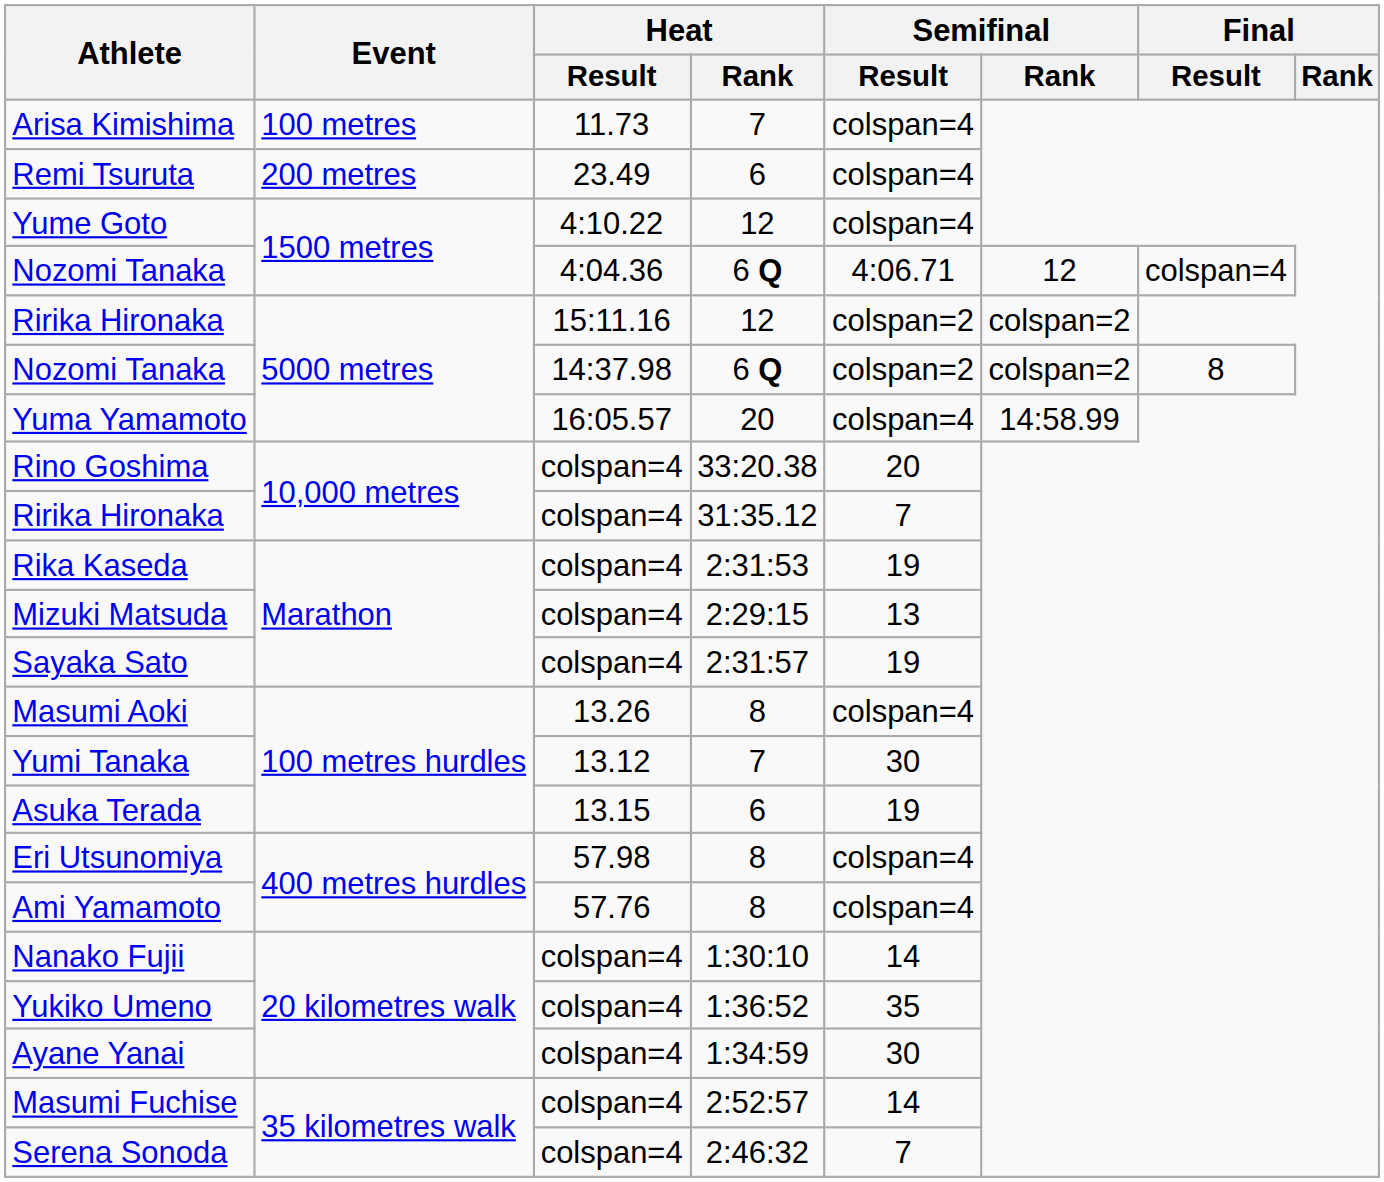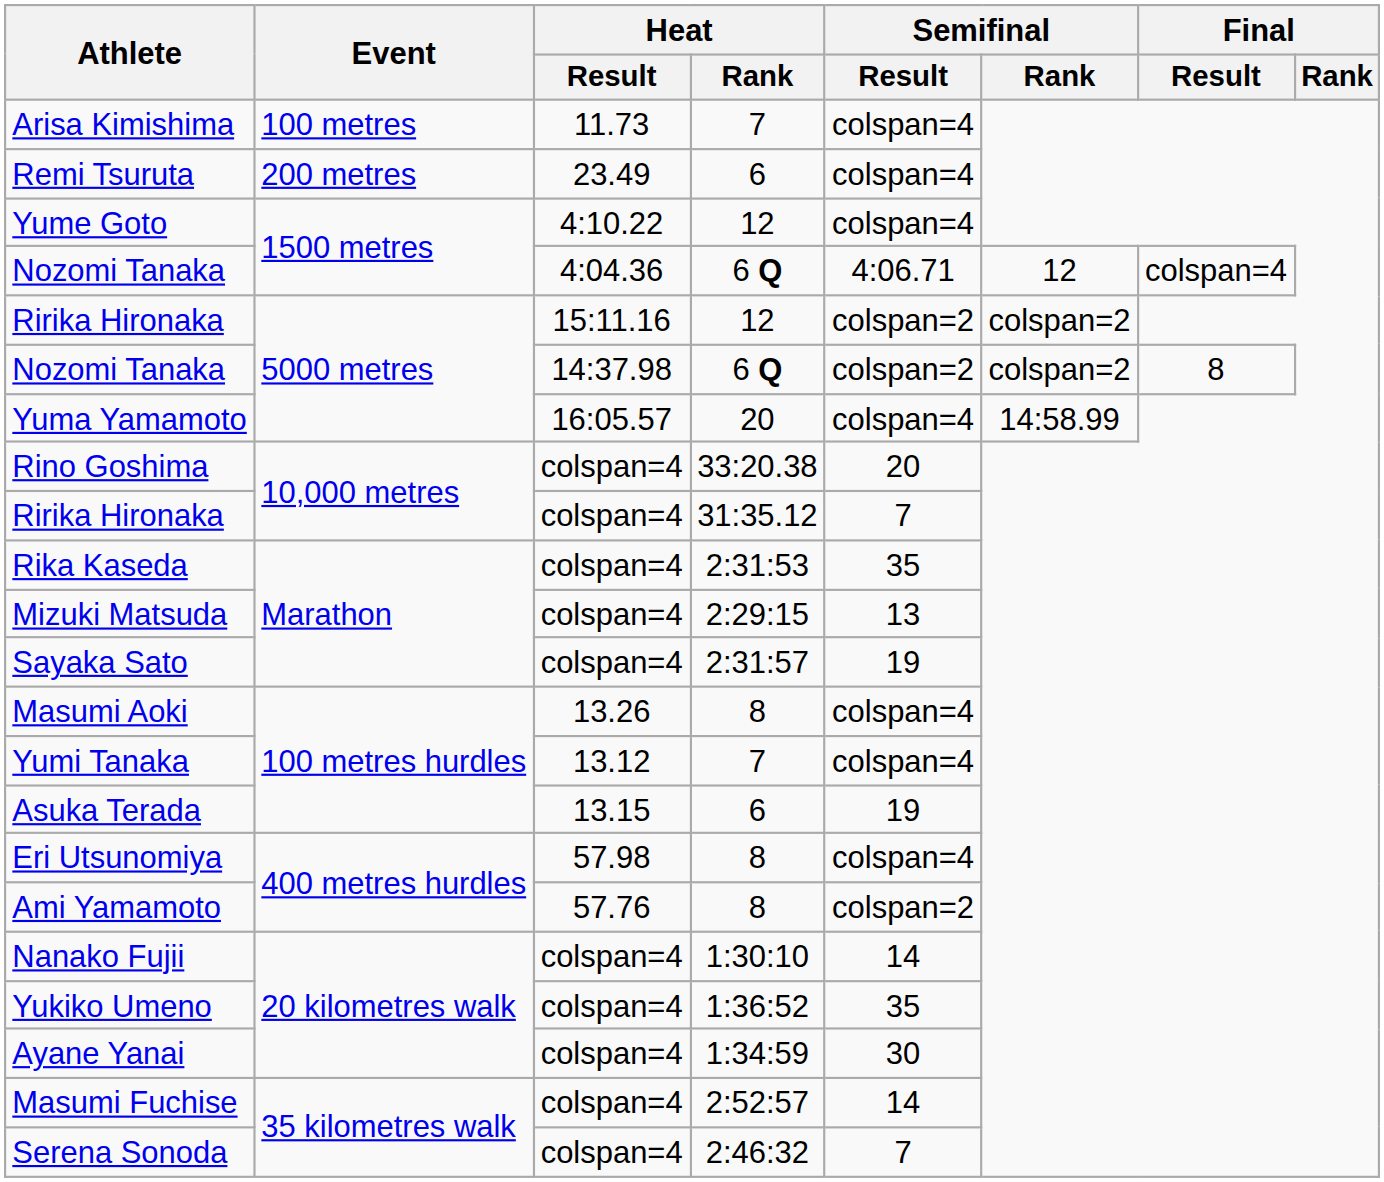(903, 565) 19 -> (903, 565) 35
(903, 761) 30 -> (903, 761) colspan=4
(903, 908) colspan=4 -> (903, 908) colspan=2
